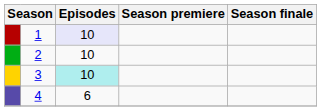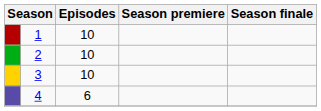(87, 34) lavender background -> (87, 34) no background
(87, 75) paleturquoise background -> (87, 75) no background
